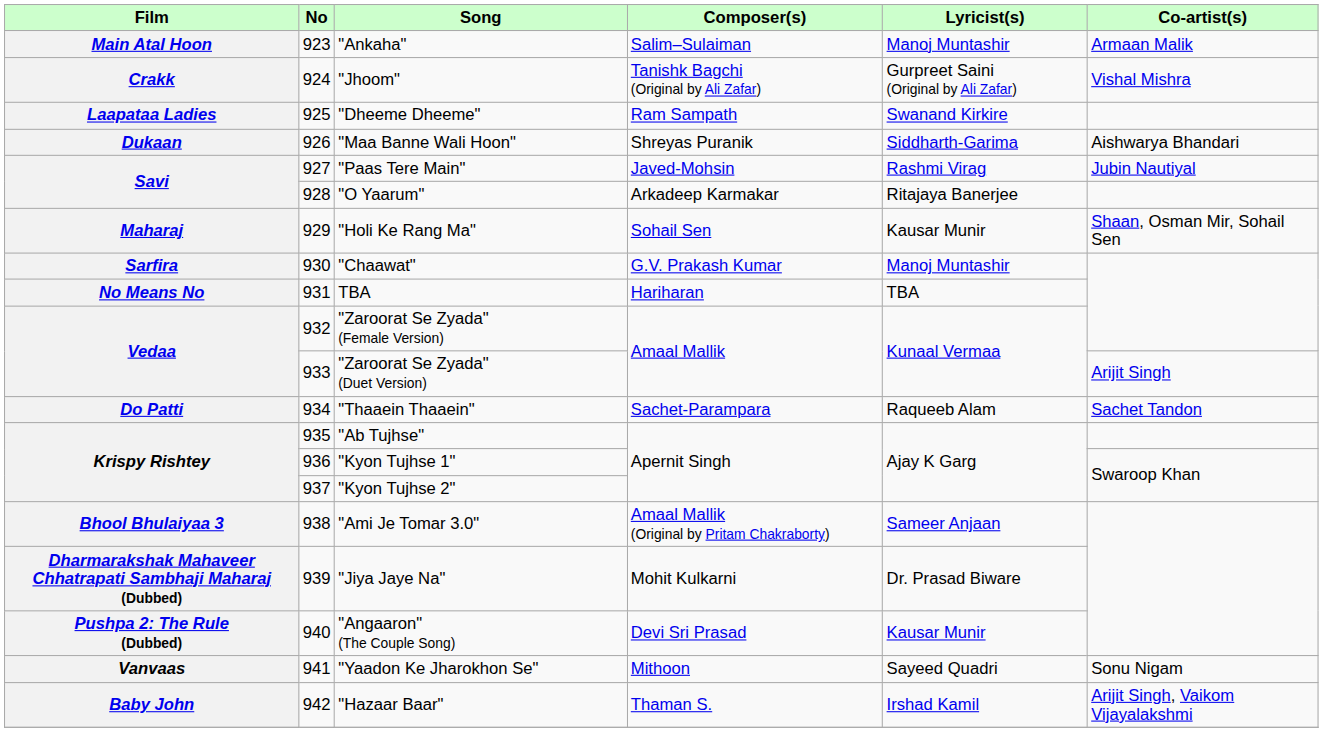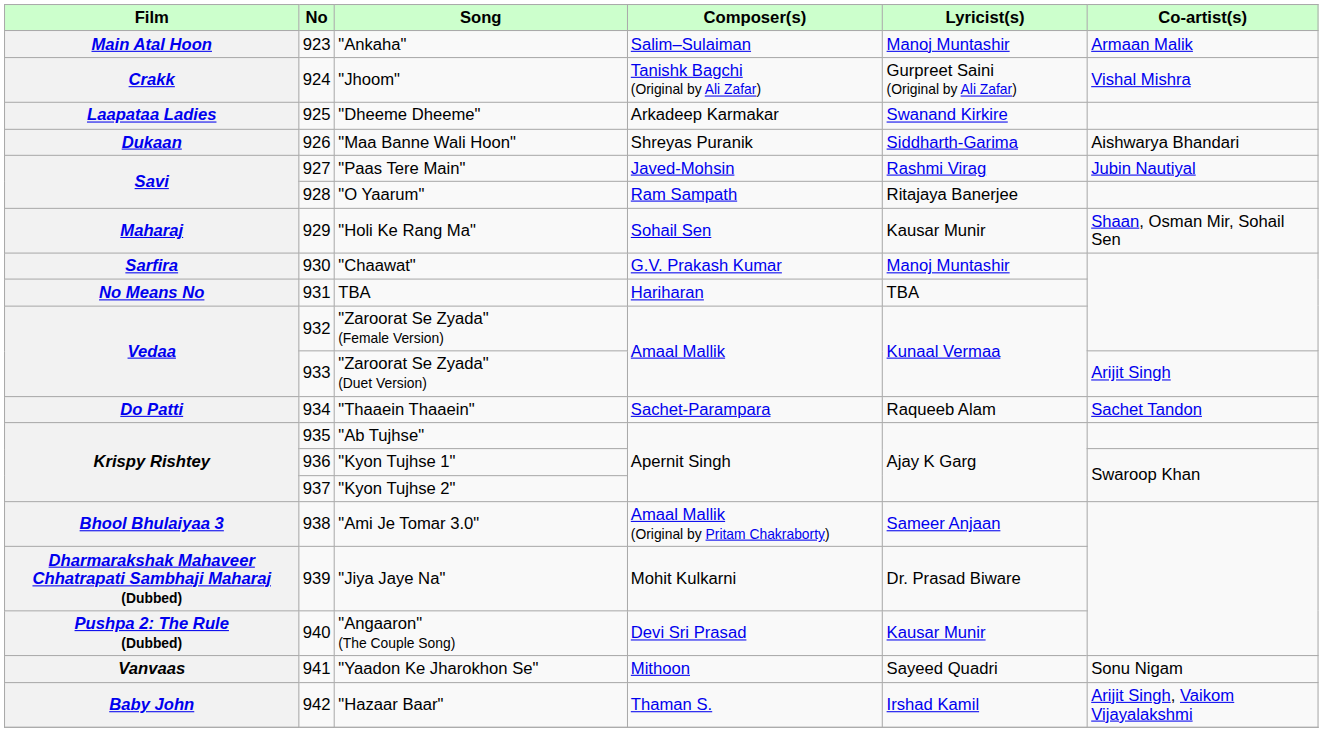(684, 115) Ram Sampath -> (705, 115) Arkadeep Karmakar
(705, 194) Arkadeep Karmakar -> (684, 194) Ram Sampath
